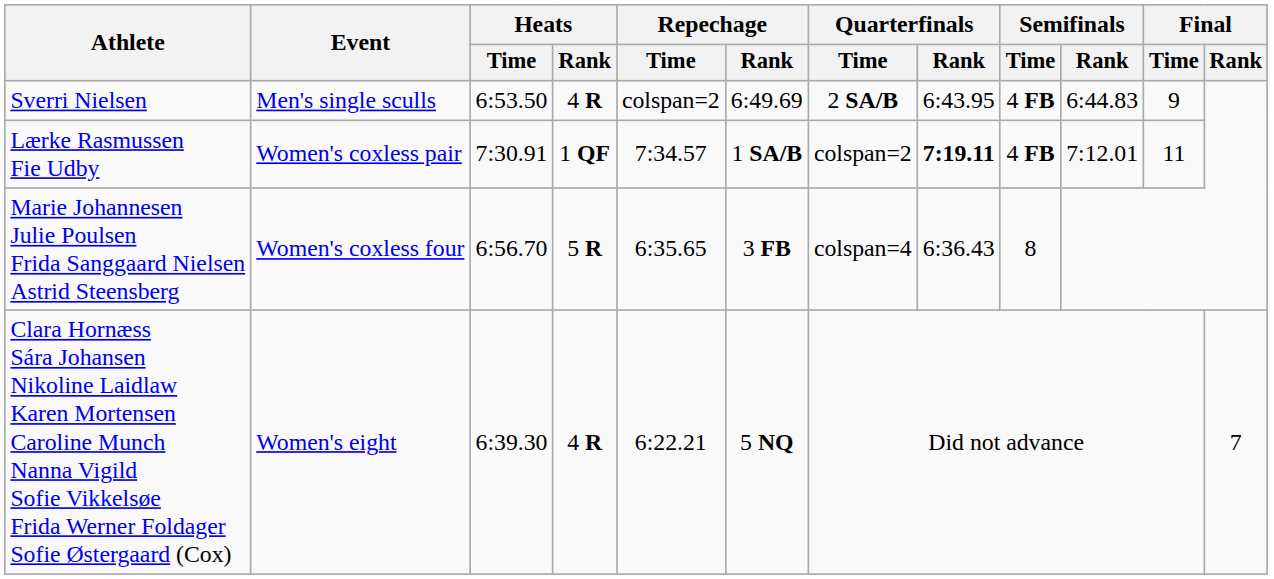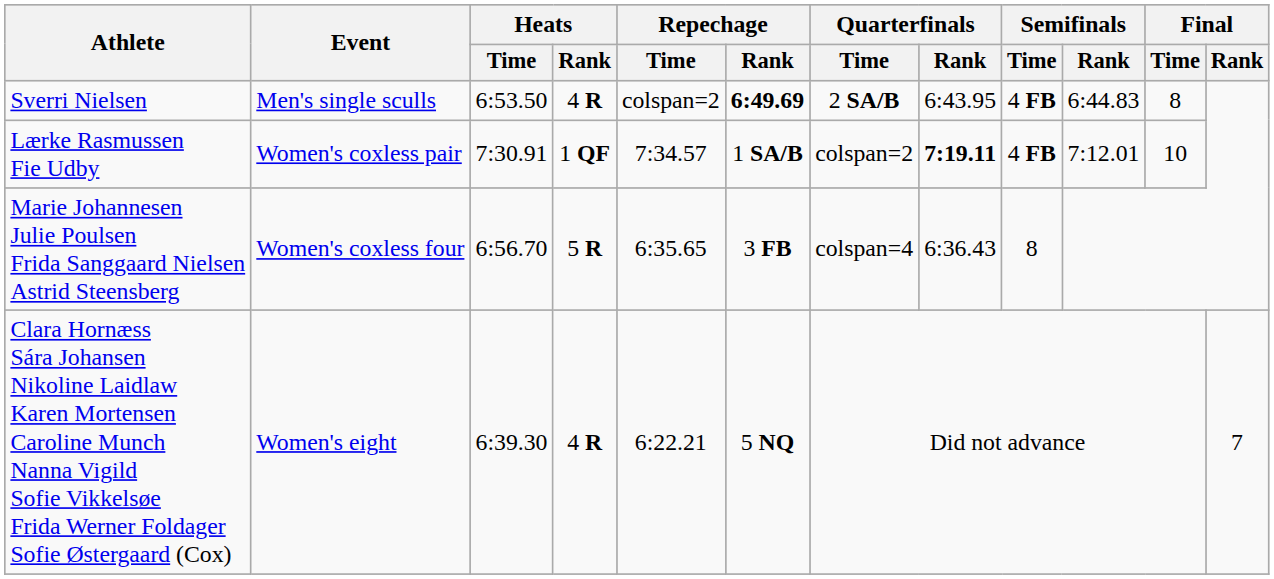(767, 100) normal -> (767, 100) bold
(1174, 100) 9 -> (1175, 100) 8
(1174, 153) 11 -> (1175, 153) 10
